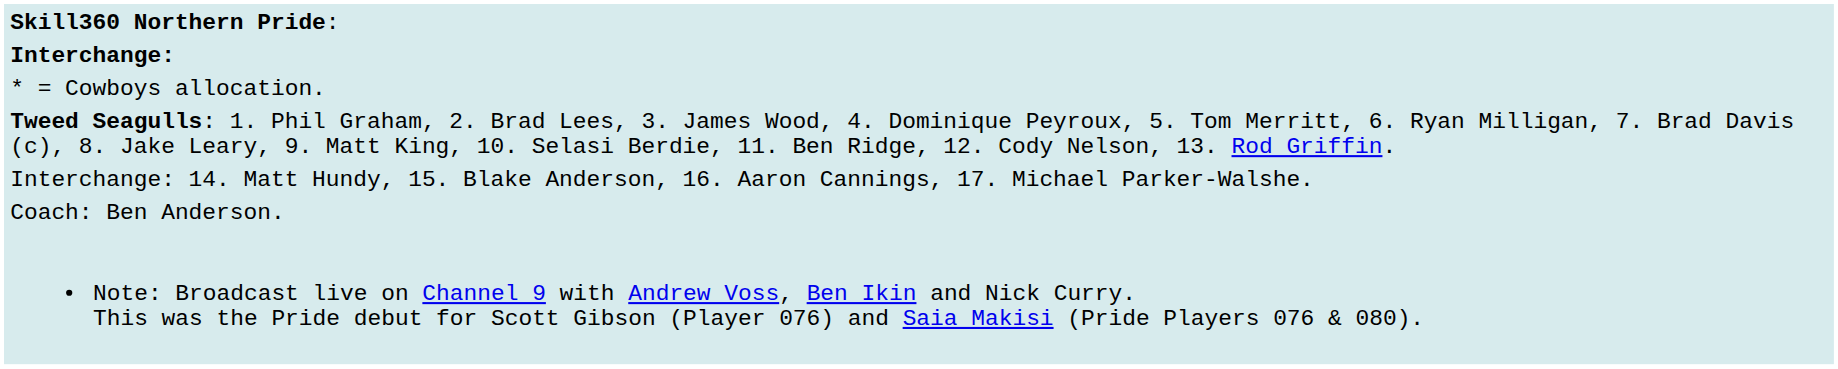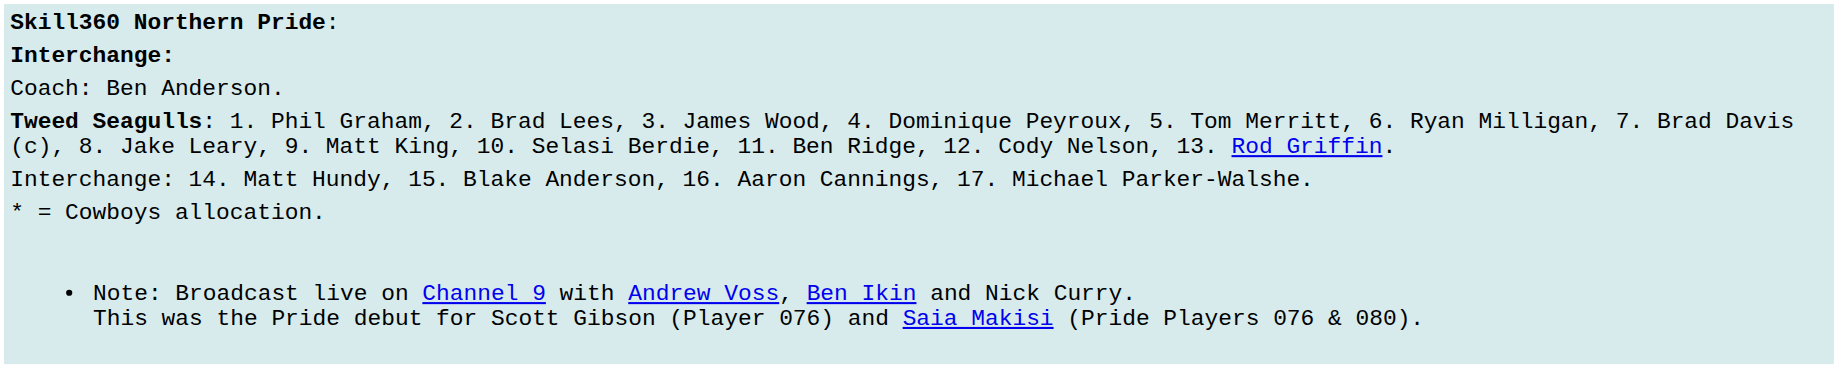(168, 89) * = Cowboys allocation. -> (147, 89) Coach: Ben Anderson.
(147, 213) Coach: Ben Anderson. -> (168, 213) * = Cowboys allocation.
